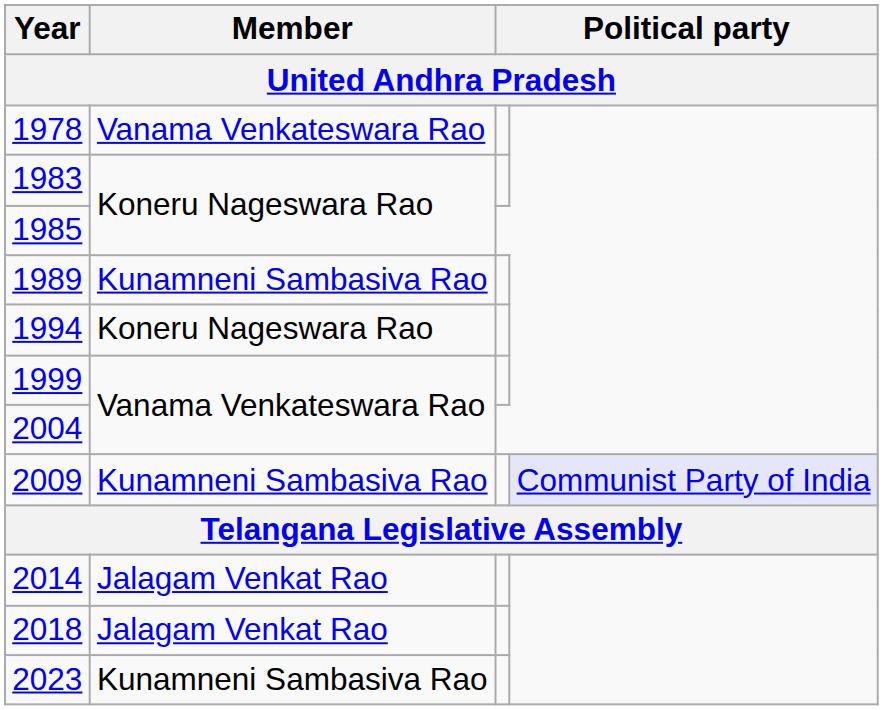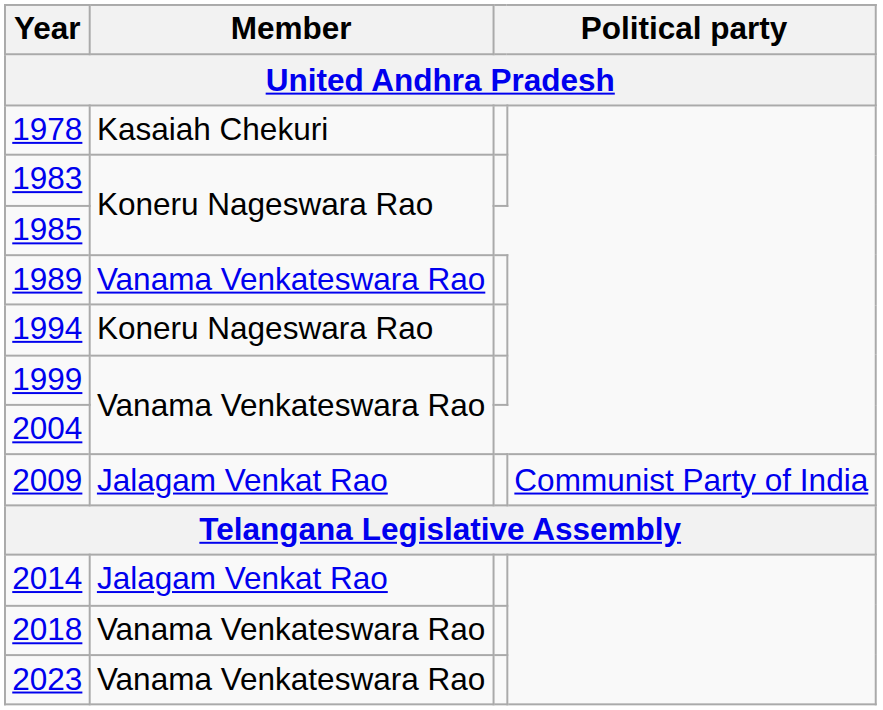(291, 129) Vanama Venkateswara Rao -> (213, 129) Kasaiah Chekuri
(292, 279) Kunamneni Sambasiva Rao -> (291, 279) Vanama Venkateswara Rao
(292, 479) Kunamneni Sambasiva Rao -> (242, 479) Jalagam Venkat Rao
(694, 479) lavender background -> (691, 479) no background
(242, 629) Jalagam Venkat Rao -> (291, 629) Vanama Venkateswara Rao
(292, 679) Kunamneni Sambasiva Rao -> (291, 679) Vanama Venkateswara Rao
